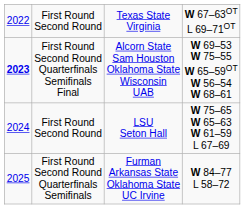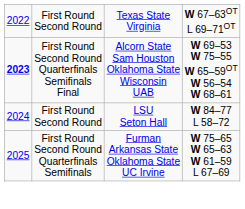(211, 128) W 75–65 W 65–63 W 61–59 L 67–69 -> (211, 116) W 84–77 L 58–72
(211, 179) W 84–77 L 58–72 -> (211, 156) W 75–65 W 65–63 W 61–59 L 67–69
